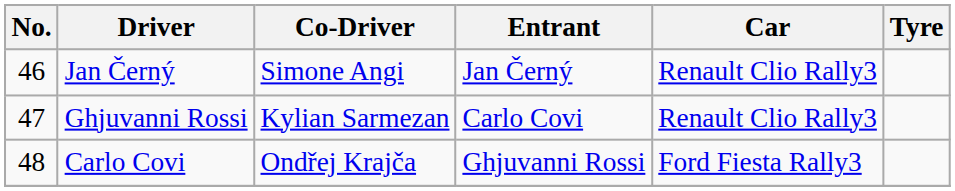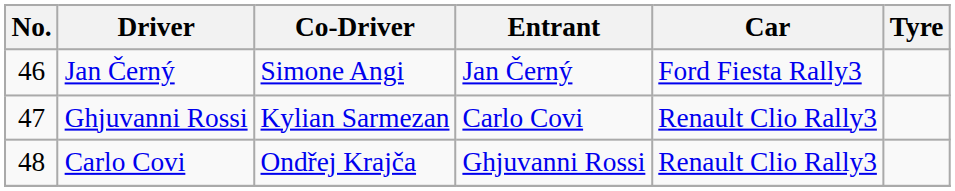(768, 71) Renault Clio Rally3 -> (760, 71) Ford Fiesta Rally3
(760, 161) Ford Fiesta Rally3 -> (768, 161) Renault Clio Rally3
